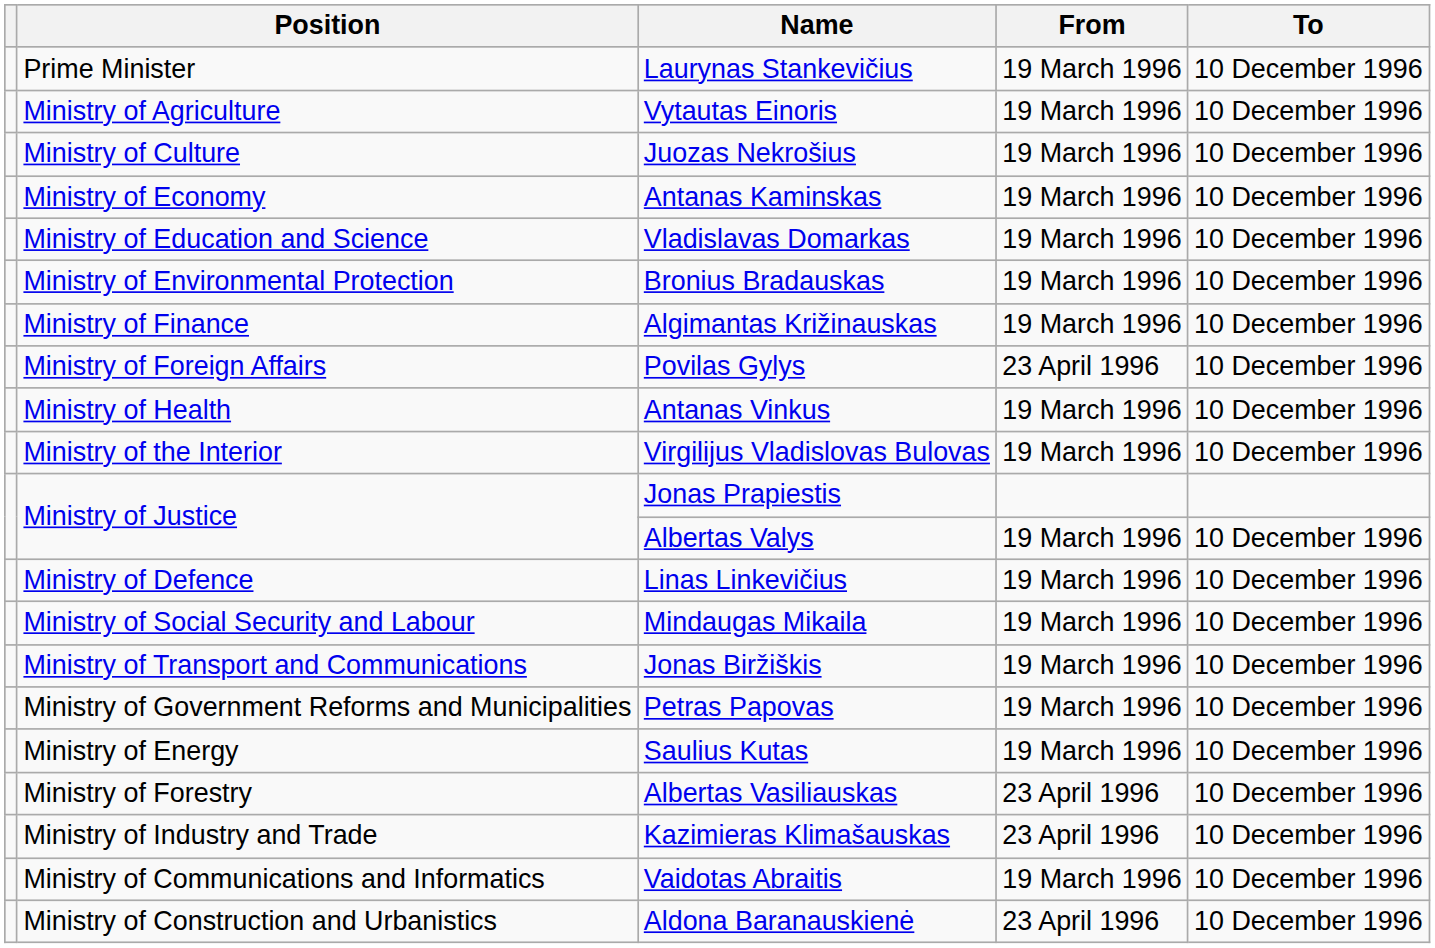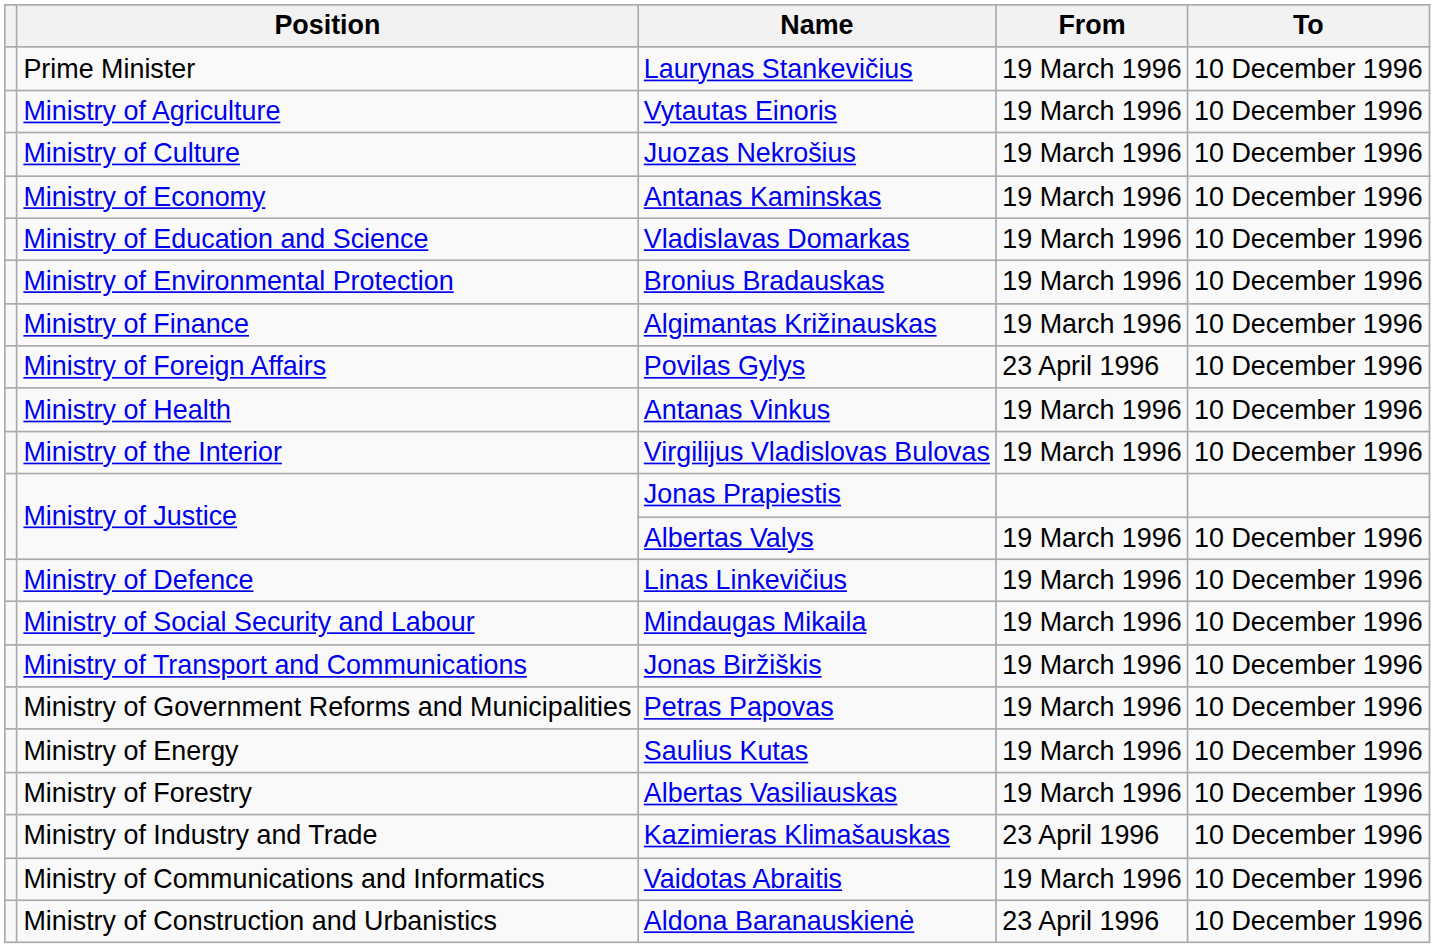(1081, 793) 23 April 1996 -> (1092, 793) 19 March 1996
